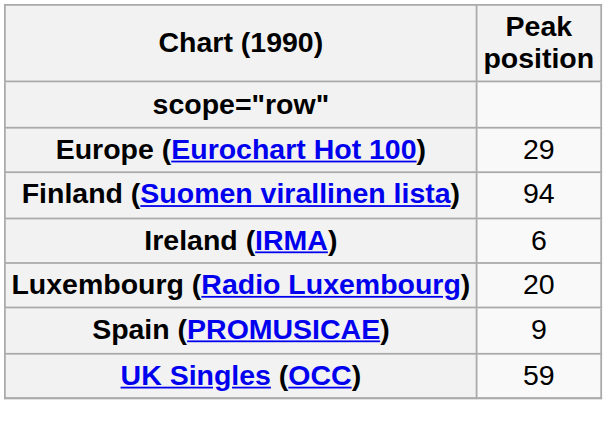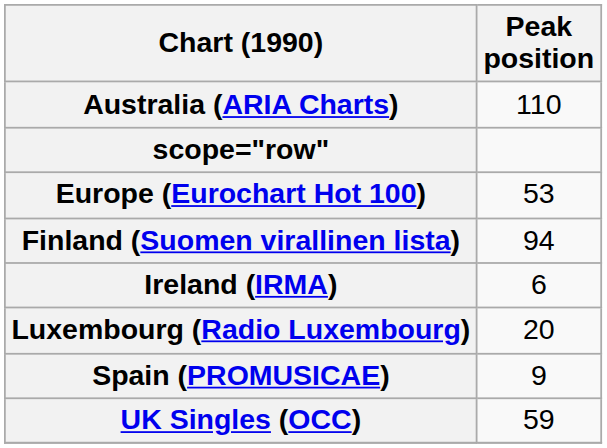+ row: (241, 104)
(539, 149) 29 -> (539, 194) 53
